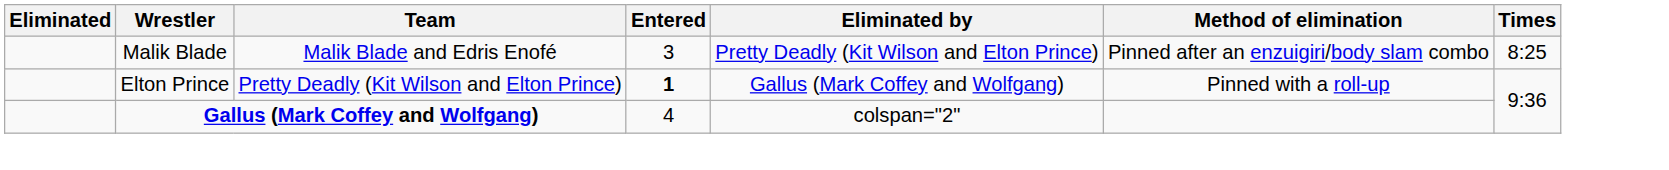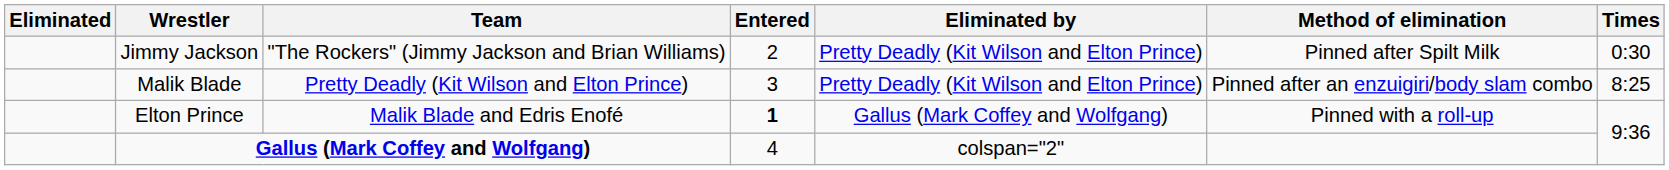+ row: (189, 52)
(430, 52) Malik Blade and Edris Enofé -> (497, 84) Pretty Deadly (Kit Wilson and Elton Prince)
(430, 84) Pretty Deadly (Kit Wilson and Elton Prince) -> (497, 116) Malik Blade and Edris Enofé
